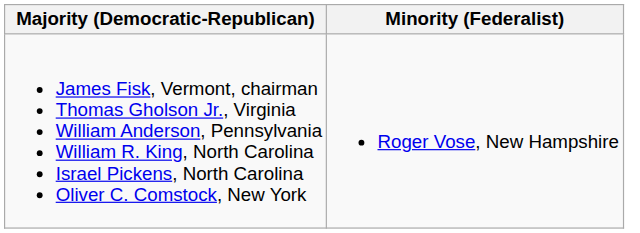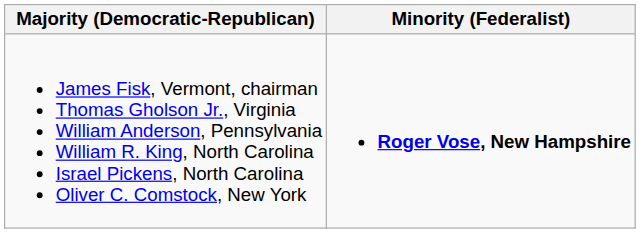(475, 142) normal -> (481, 142) bold
